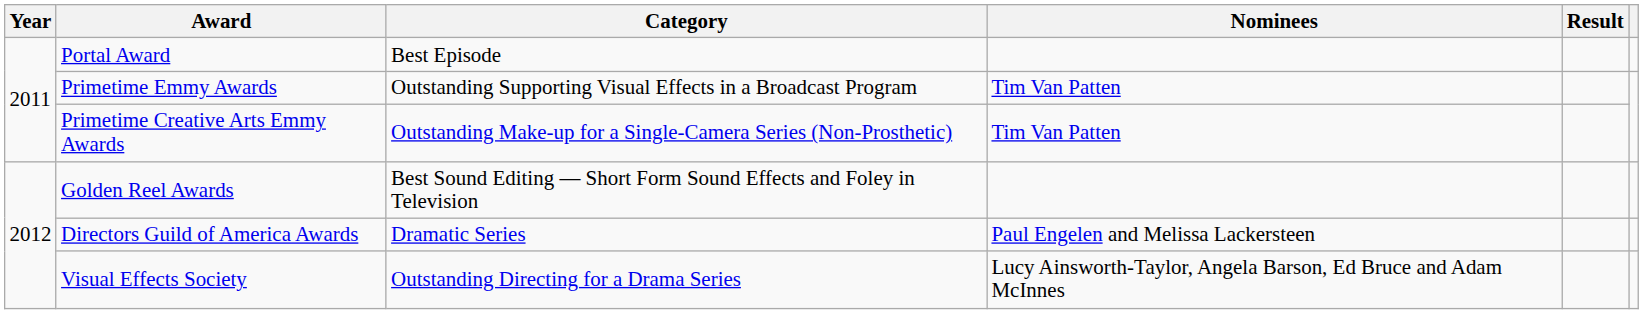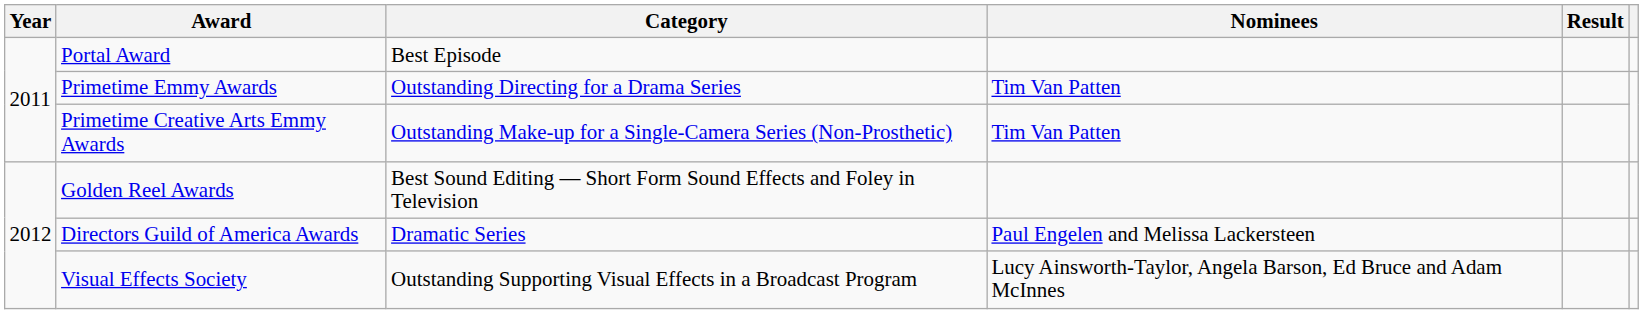(654, 87) Outstanding Supporting Visual Effects in a Broadcast Program -> (566, 87) Outstanding Directing for a Drama Series
(566, 279) Outstanding Directing for a Drama Series -> (654, 279) Outstanding Supporting Visual Effects in a Broadcast Program
